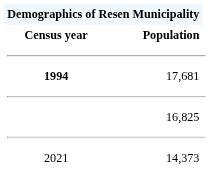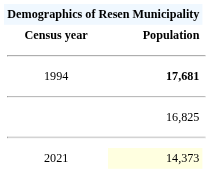(56, 76) bold -> (56, 76) normal
(183, 76) normal -> (183, 76) bold
(183, 158) no background -> (183, 158) lightyellow background
